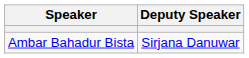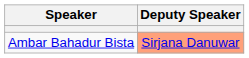(190, 42) no background -> (190, 42) lightsalmon background
